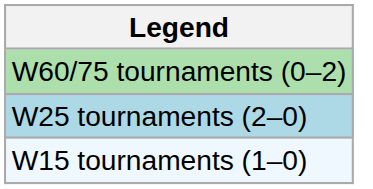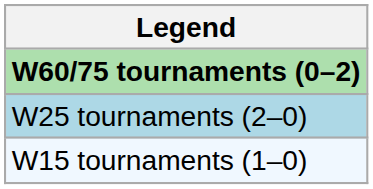(179, 71) normal -> (186, 71) bold
